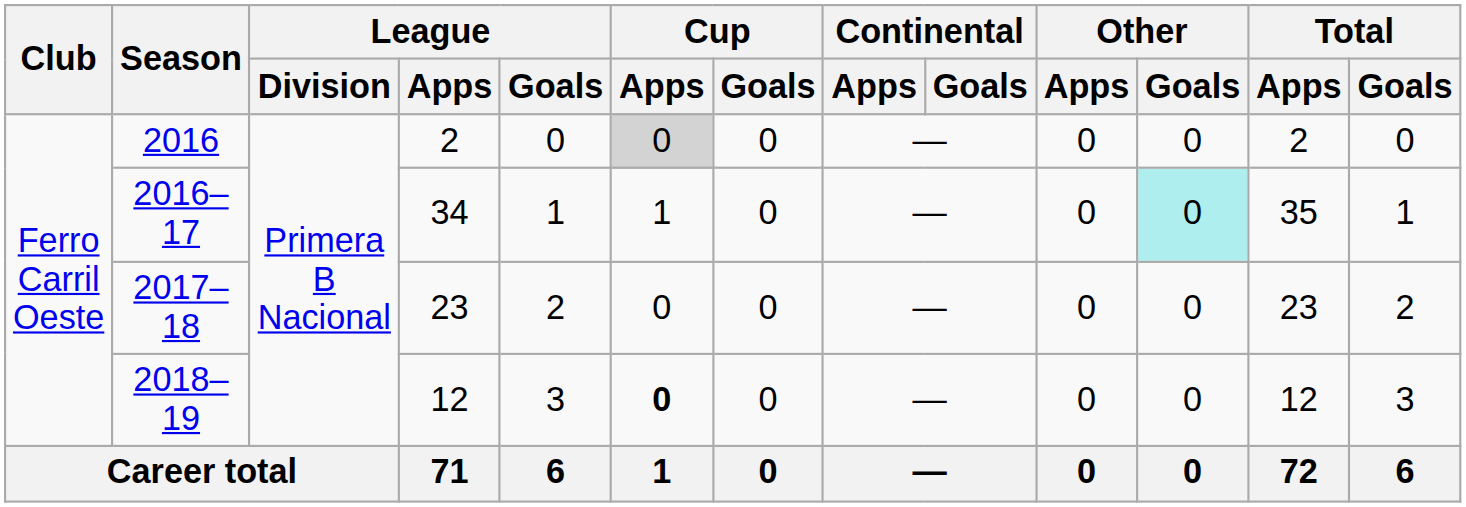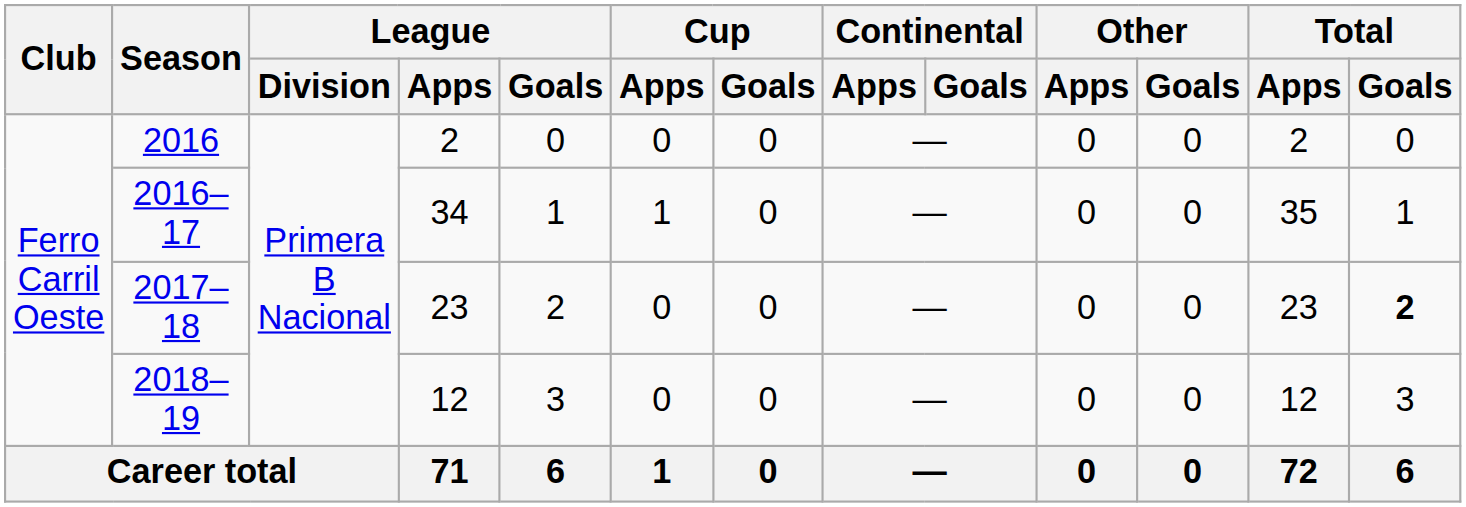(662, 140) lightgrey background -> (662, 140) no background
(1193, 213) paleturquoise background -> (1193, 213) no background
(1405, 306) normal -> (1405, 306) bold
(662, 399) bold -> (662, 399) normal
